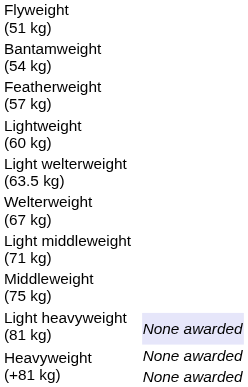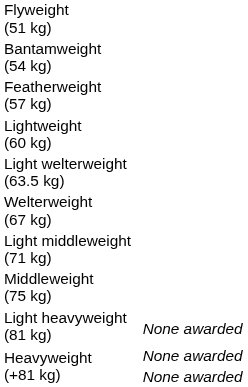(193, 328) lavender background -> (193, 328) no background
